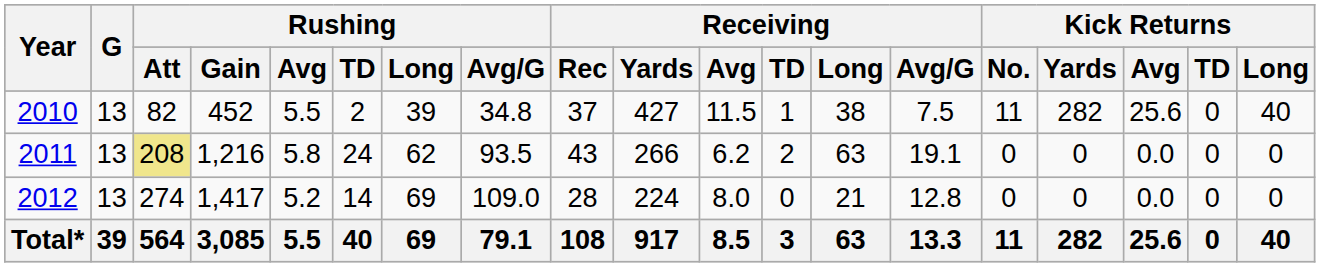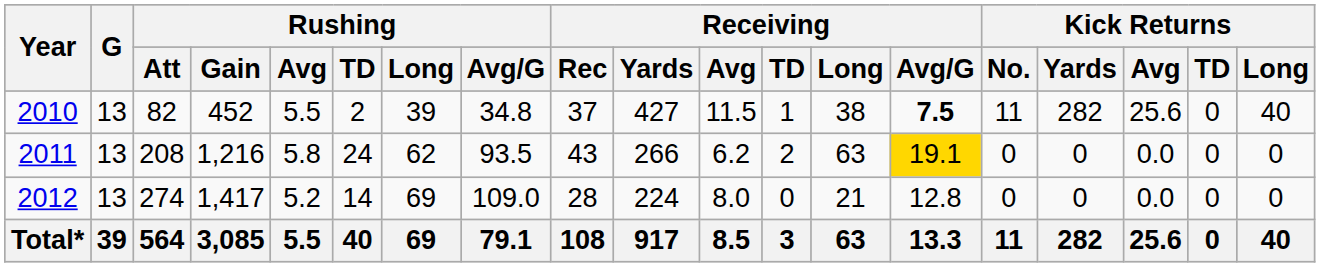(935, 111) normal -> (935, 111) bold
(162, 154) khaki background -> (162, 154) no background
(935, 154) no background -> (935, 154) gold background
